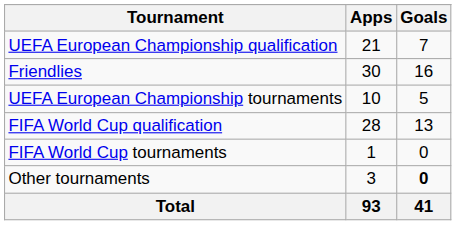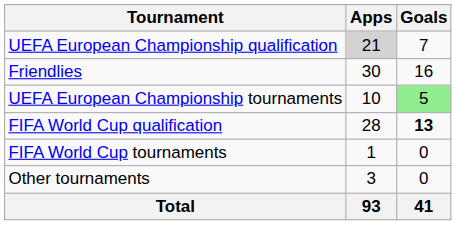(371, 44) no background -> (371, 44) lightgrey background
(424, 98) no background -> (424, 98) lightgreen background
(424, 125) normal -> (424, 125) bold
(424, 179) bold -> (424, 179) normal
